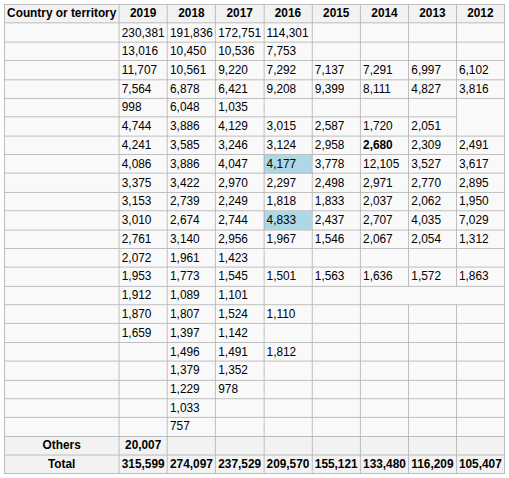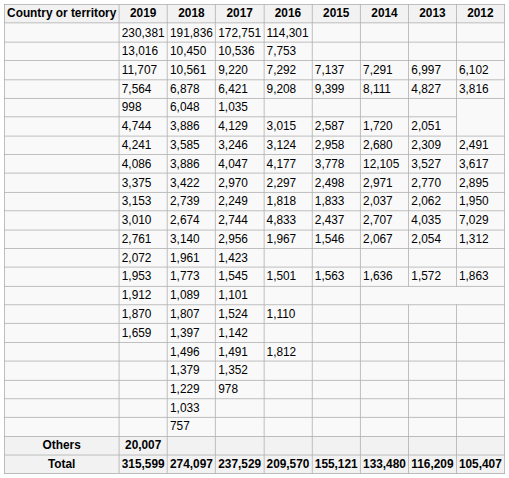(378, 145) bold -> (378, 145) normal
(281, 164) lightblue background -> (281, 164) no background
(281, 220) lightblue background -> (281, 220) no background
